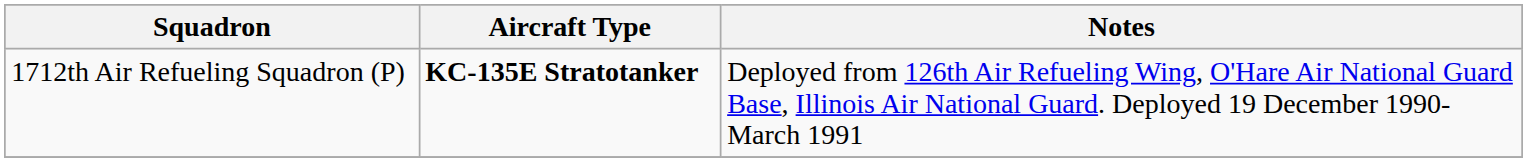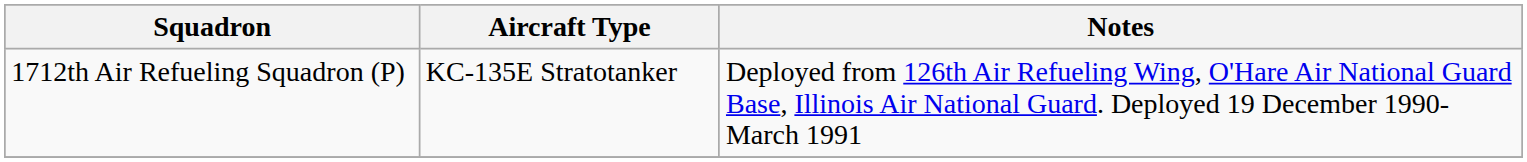(562, 71) bold -> (551, 71) normal
